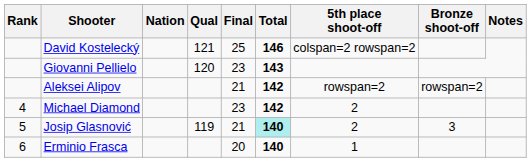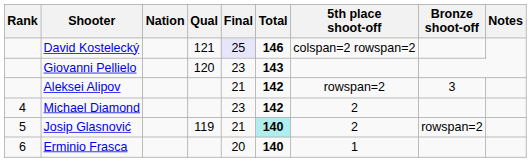(238, 48) no background -> (238, 48) lavender background
(452, 87) rowspan=2 -> (452, 87) 3
(452, 127) 3 -> (452, 127) rowspan=2
